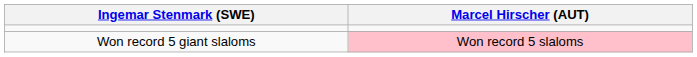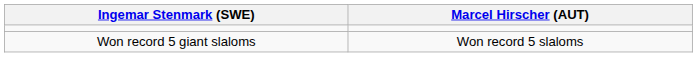(520, 41) pink background -> (520, 41) no background
